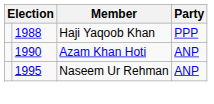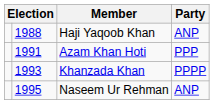(186, 33) PPP -> (187, 33) ANP
(28, 52) 1990 -> (28, 52) 1991
(187, 52) ANP -> (186, 52) PPP
+ row: (102, 71)
